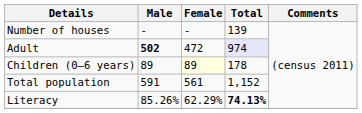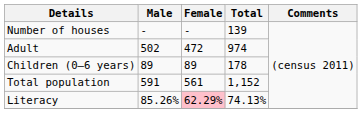(150, 48) bold -> (150, 48) normal
(237, 48) lavender background -> (237, 48) no background
(190, 65) lightyellow background -> (190, 65) no background
(203, 100) no background -> (203, 100) pink background
(247, 100) bold -> (247, 100) normal
